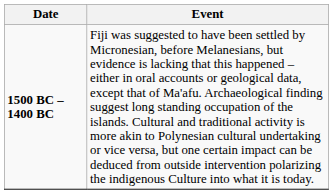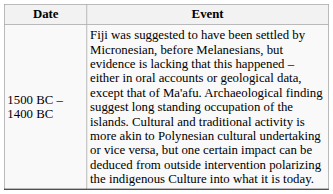(35, 106) bold -> (35, 106) normal
